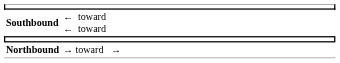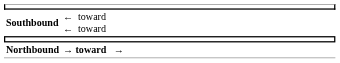(92, 50) normal -> (93, 50) bold
